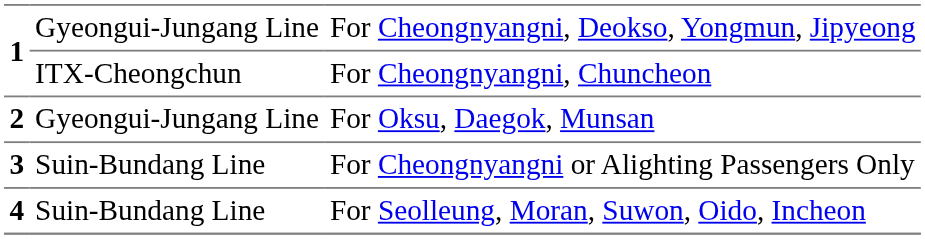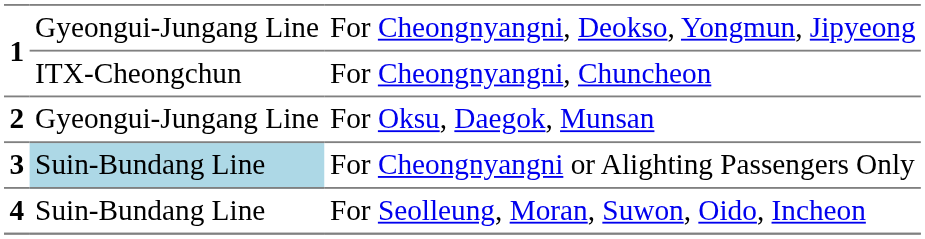(150, 164) no background -> (150, 164) lightblue background
